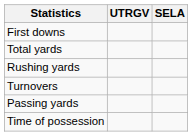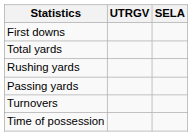rows swapped: (43, 103) <-> (32, 85)
